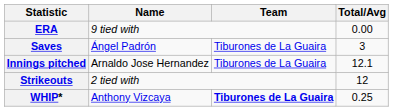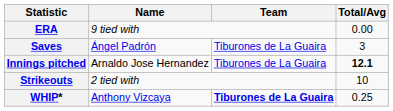(362, 64) normal -> (362, 64) bold
(362, 81) 12 -> (362, 81) 10
